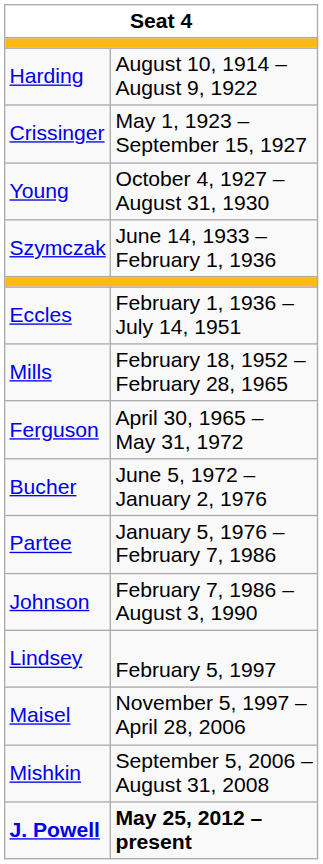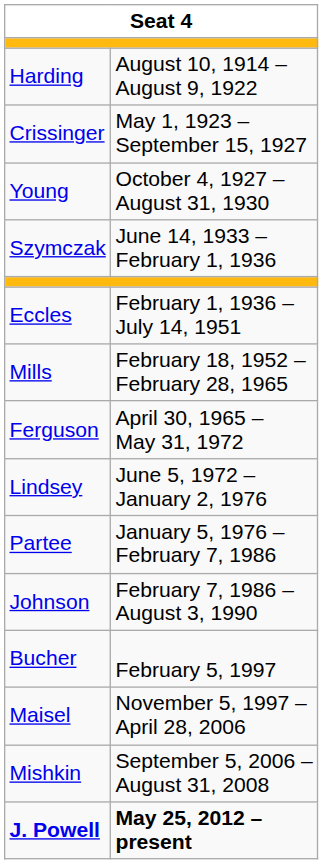(43, 486) Bucher -> (46, 486) Lindsey
(46, 658) Lindsey -> (43, 658) Bucher
